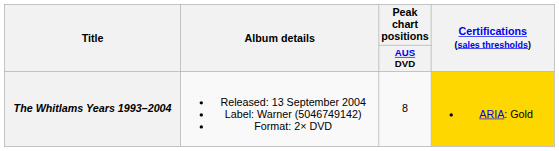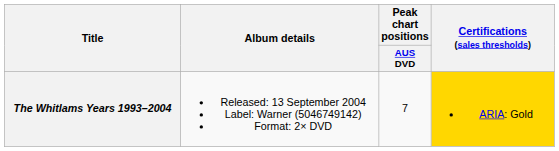(405, 108) 8 -> (405, 108) 7
